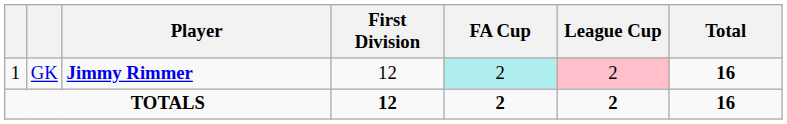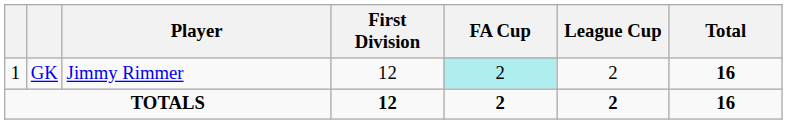(130, 73) bold -> (125, 73) normal
(613, 73) pink background -> (613, 73) no background
